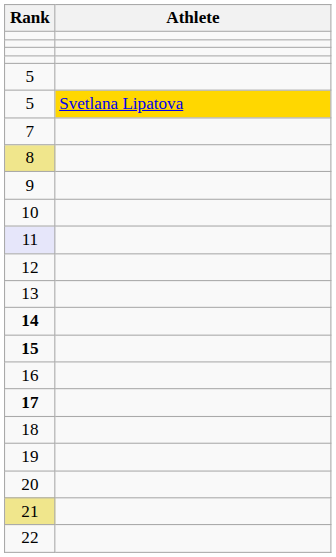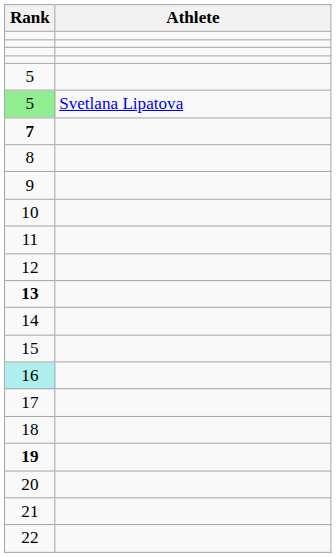(30, 103) no background -> (30, 103) lightgreen background
(121, 103) gold background -> (121, 103) no background
(30, 131) normal -> (30, 131) bold
(30, 158) khaki background -> (30, 158) no background
(30, 239) lavender background -> (30, 239) no background
(30, 294) normal -> (30, 294) bold
(30, 321) bold -> (30, 321) normal
(30, 348) bold -> (30, 348) normal
(30, 375) no background -> (30, 375) paleturquoise background
(30, 402) bold -> (30, 402) normal
(30, 456) normal -> (30, 456) bold
(30, 511) khaki background -> (30, 511) no background
